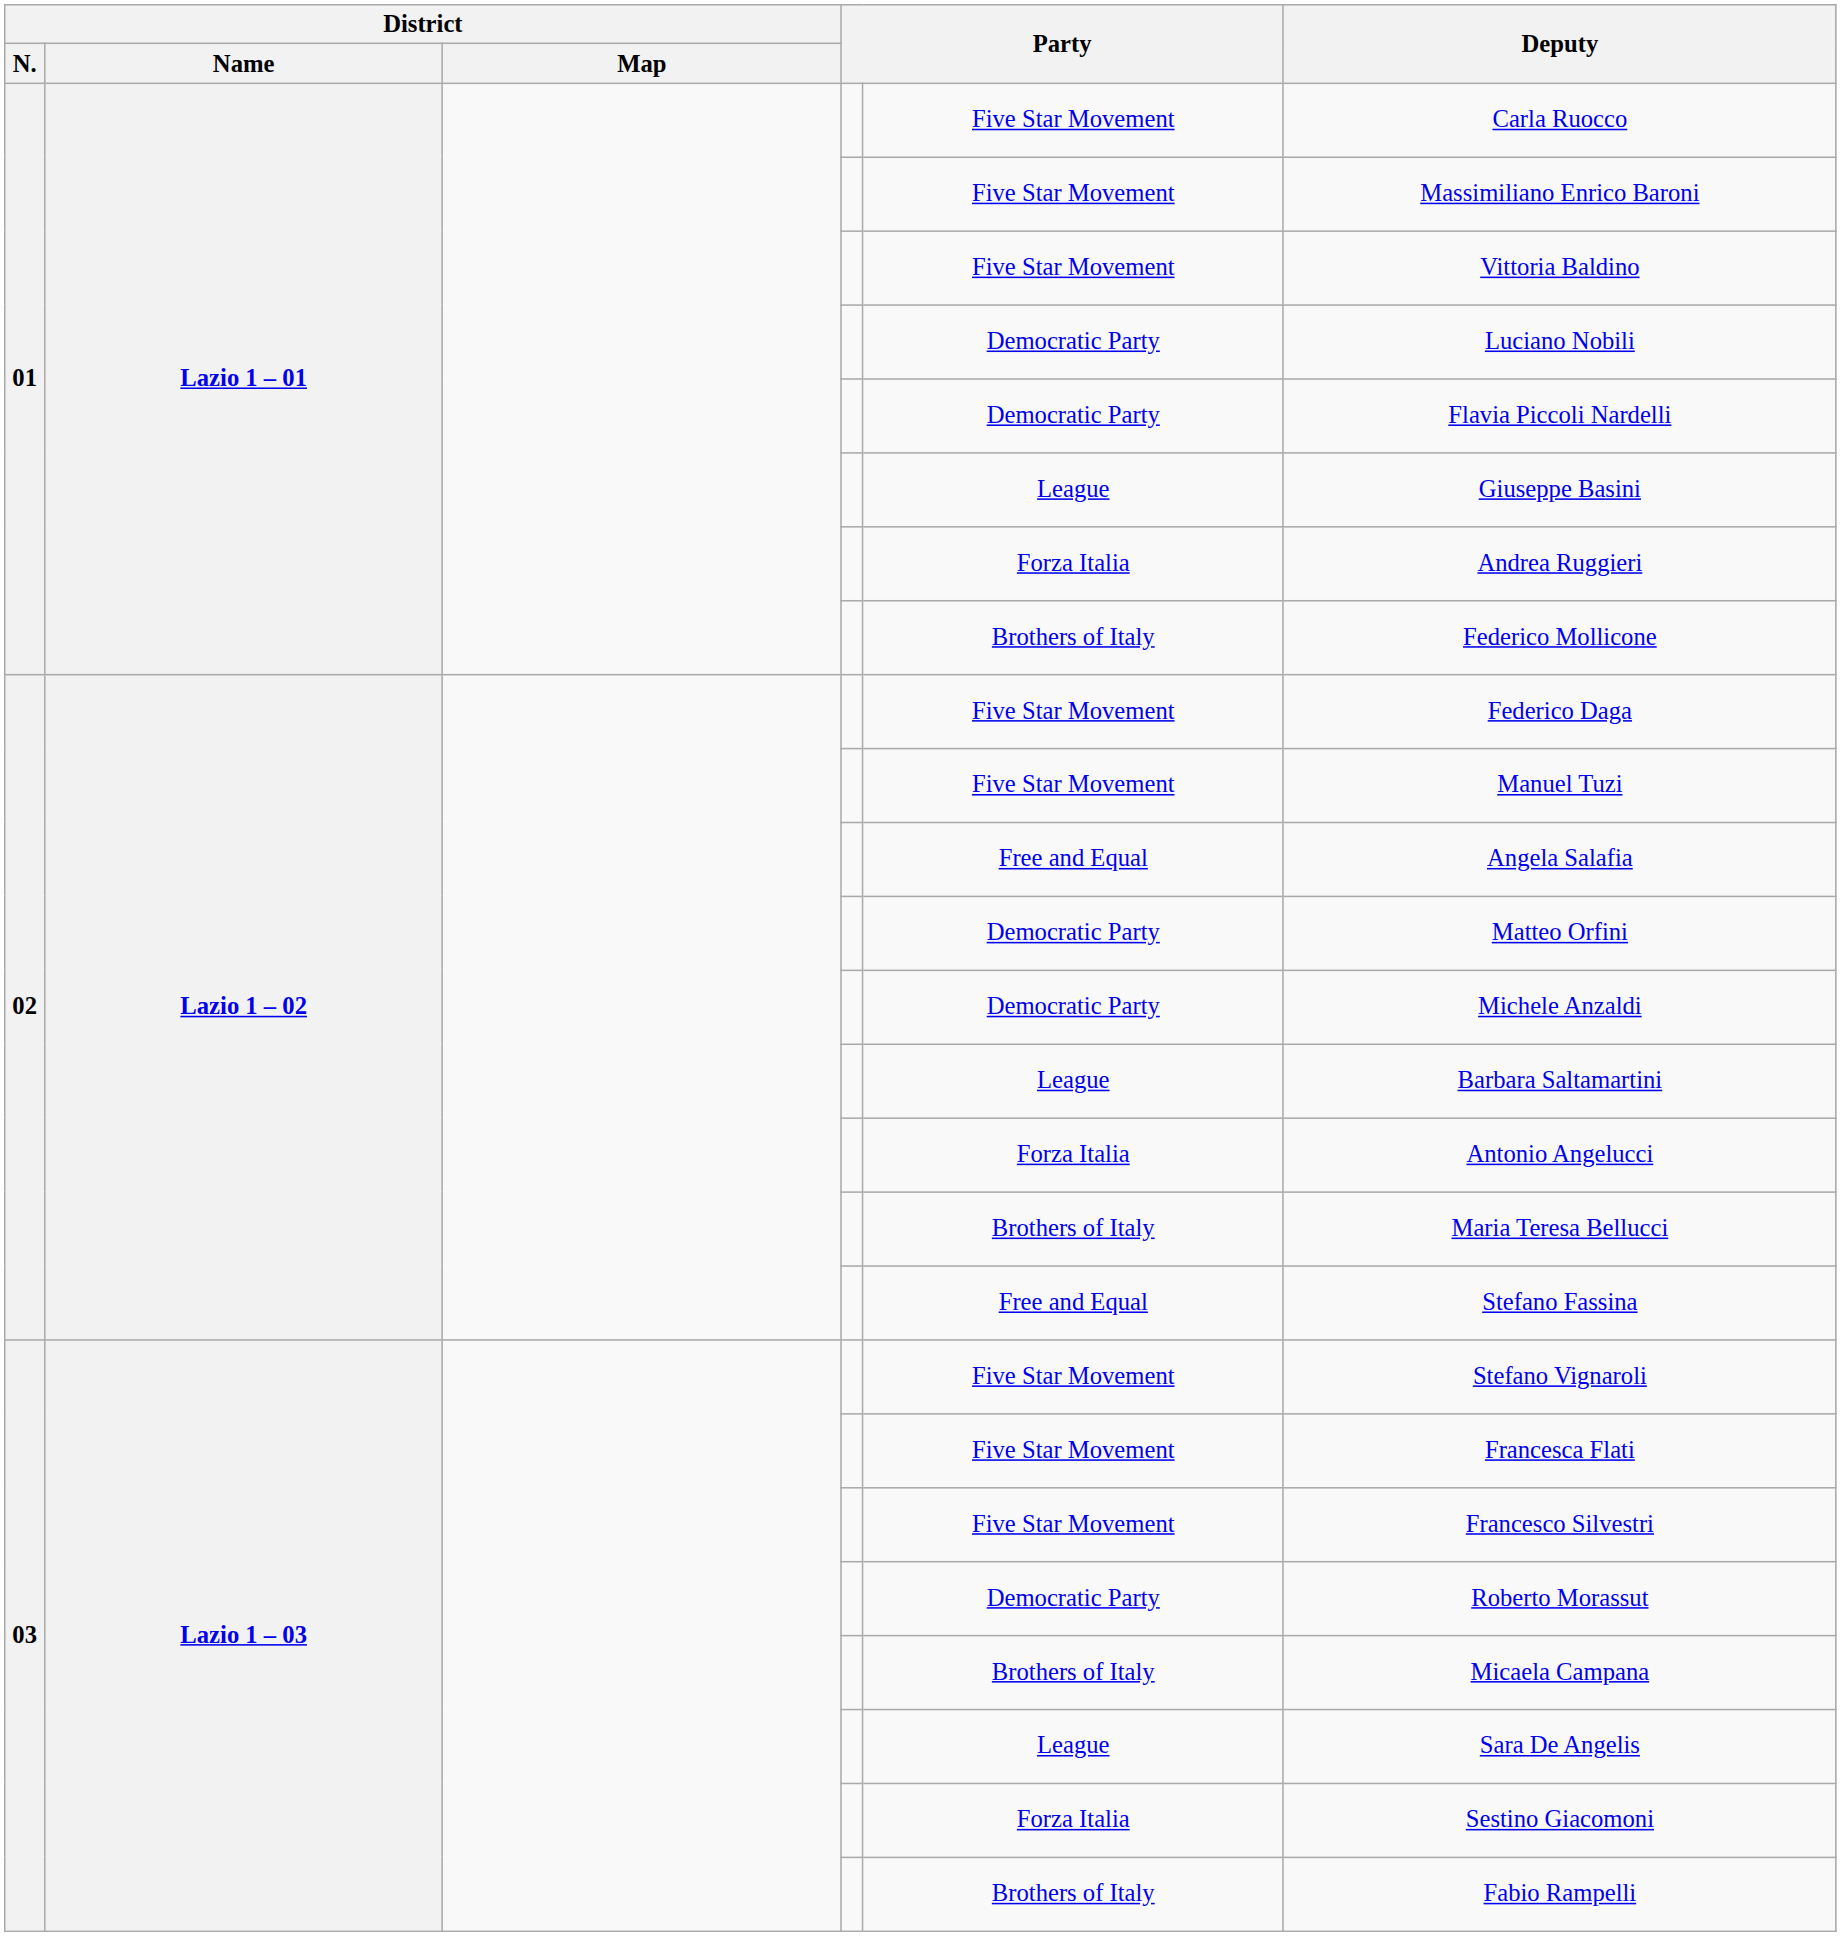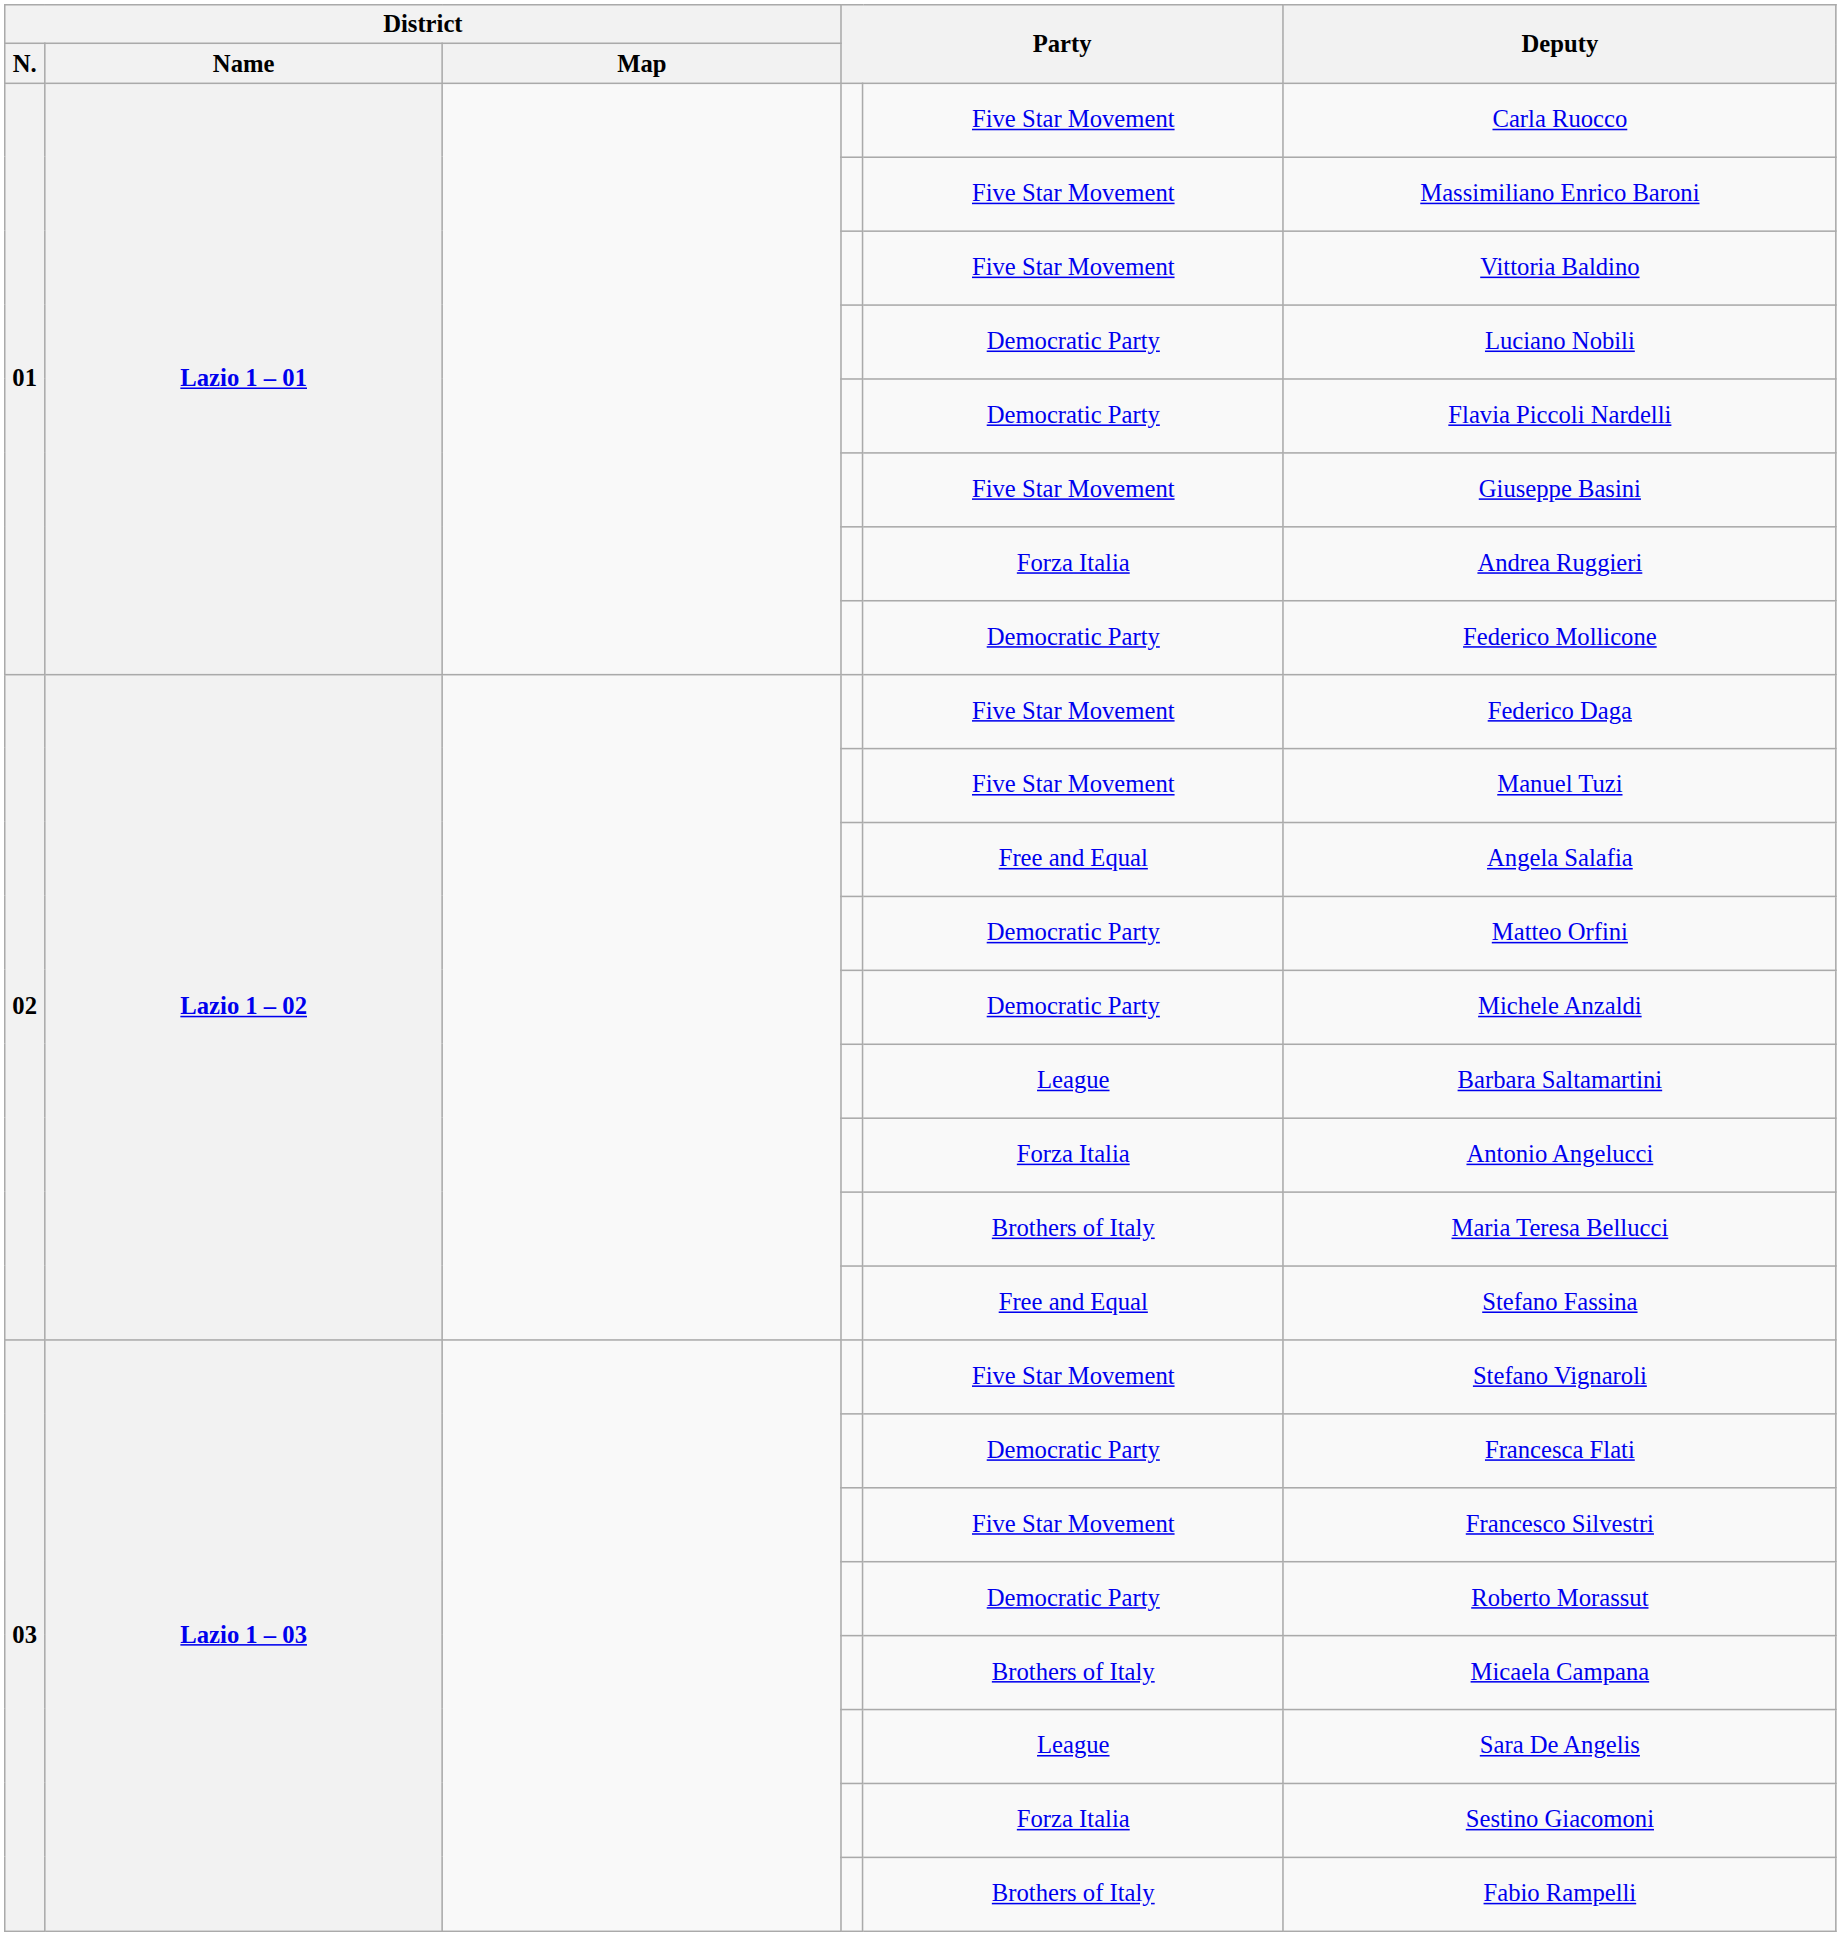(1073, 489) League -> (1073, 489) Five Star Movement
(1073, 637) Brothers of Italy -> (1073, 637) Democratic Party
(1073, 1450) Five Star Movement -> (1073, 1450) Democratic Party
